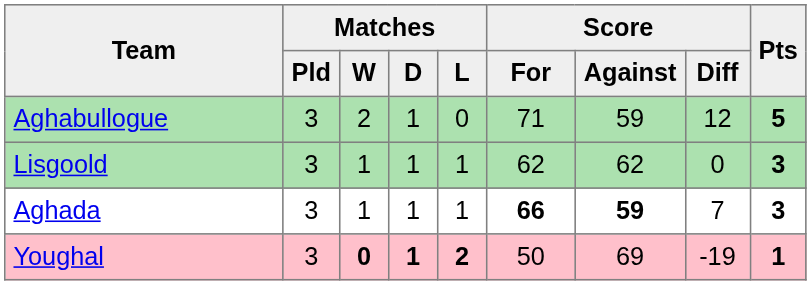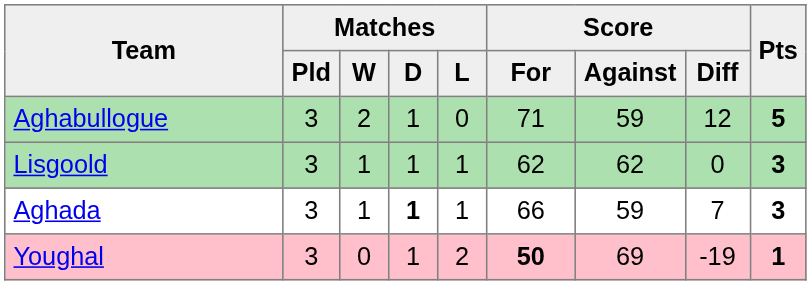(413, 210) normal -> (413, 210) bold
(531, 210) bold -> (531, 210) normal
(630, 210) bold -> (630, 210) normal
(364, 256) bold -> (364, 256) normal
(413, 256) bold -> (413, 256) normal
(462, 256) bold -> (462, 256) normal
(531, 256) normal -> (531, 256) bold
